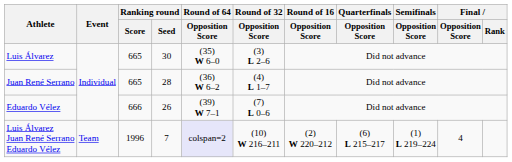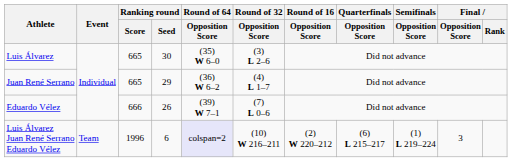(167, 82) 28 -> (167, 82) 29
(167, 139) 7 -> (167, 139) 6
(460, 139) 4 -> (460, 139) 3
